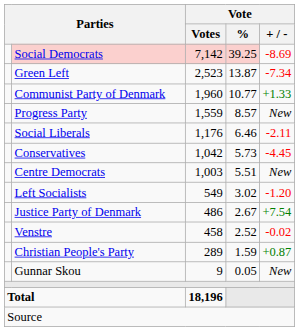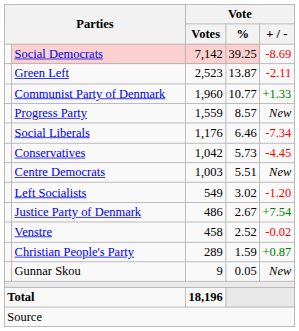(278, 73) -7.34 -> (279, 73) -2.11
(279, 133) -2.11 -> (278, 133) -7.34
